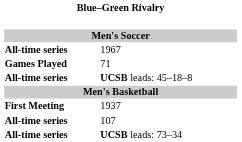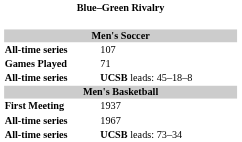(111, 50) 1967 -> (108, 50) 107
(108, 120) 107 -> (111, 120) 1967
